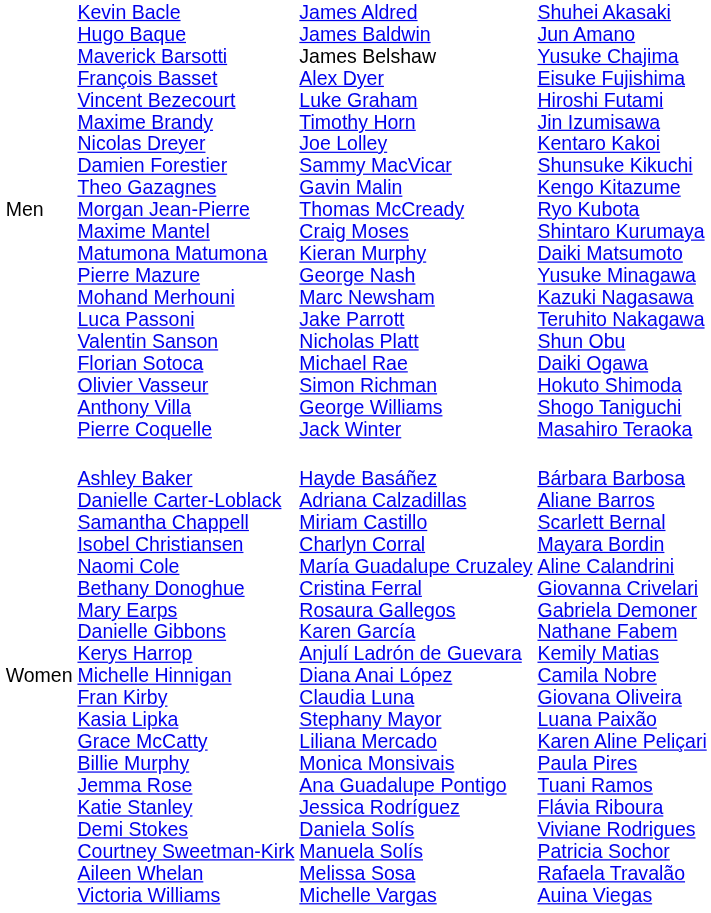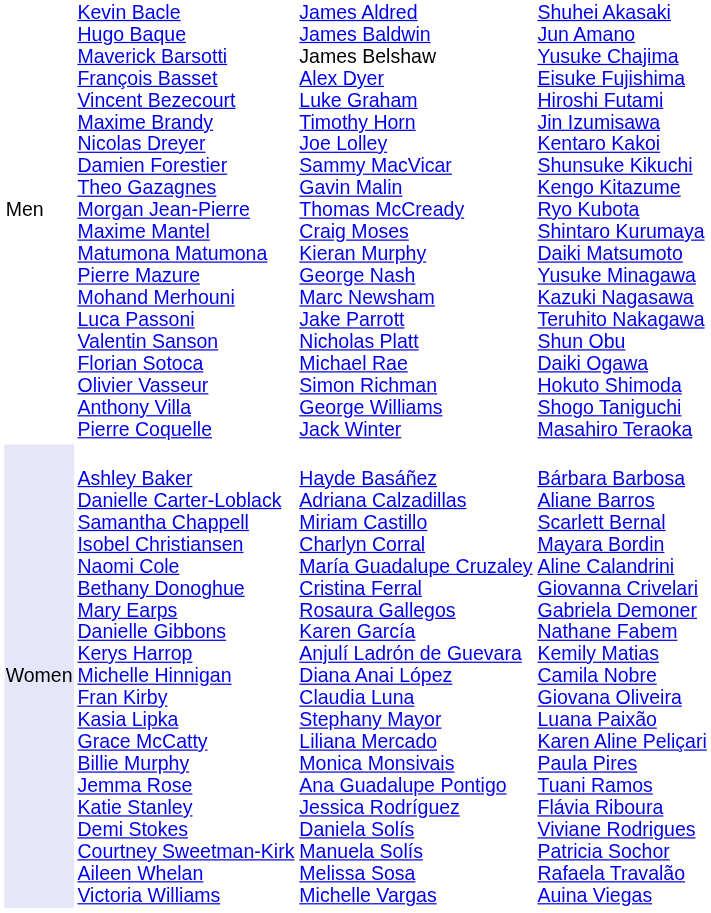(39, 676) no background -> (39, 676) lavender background
